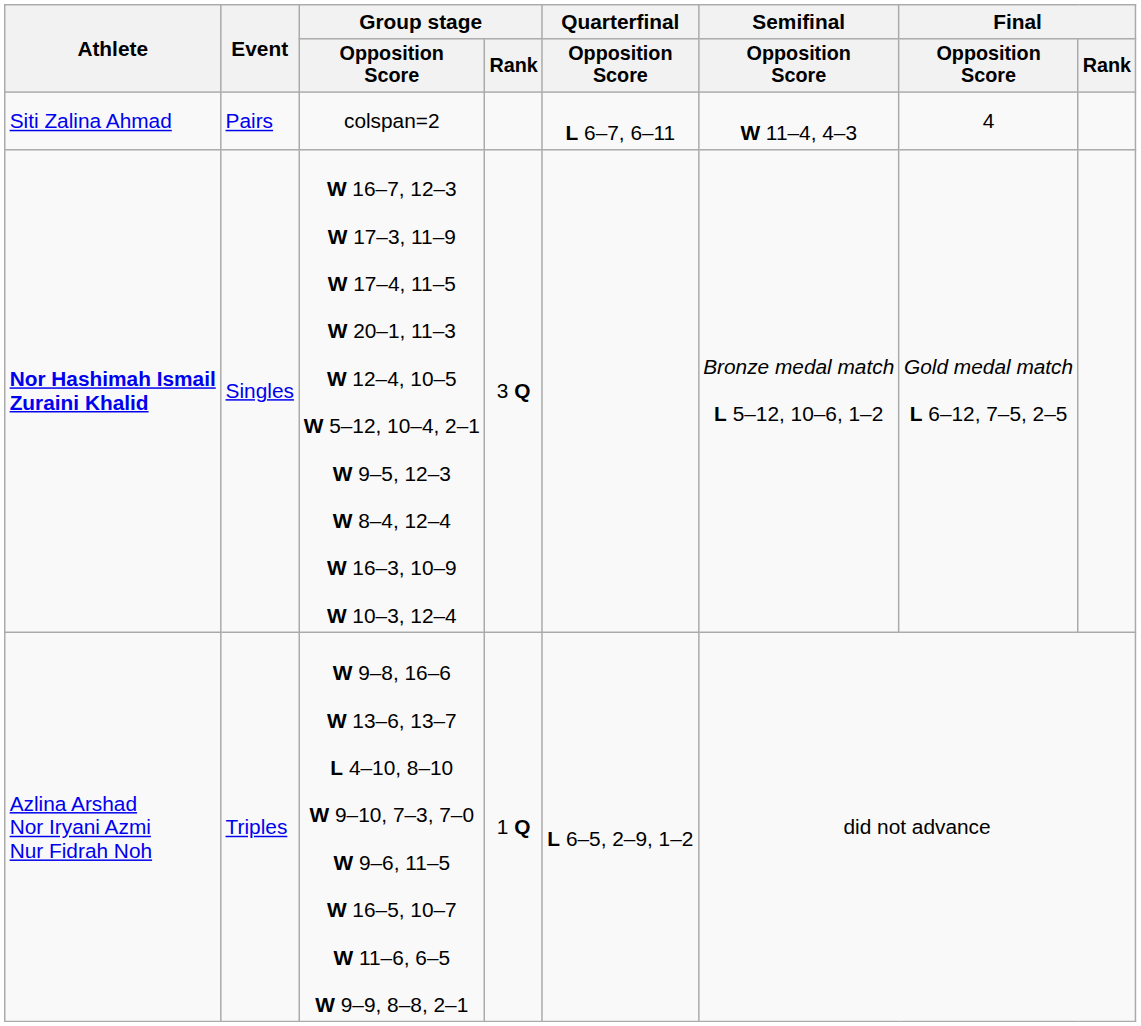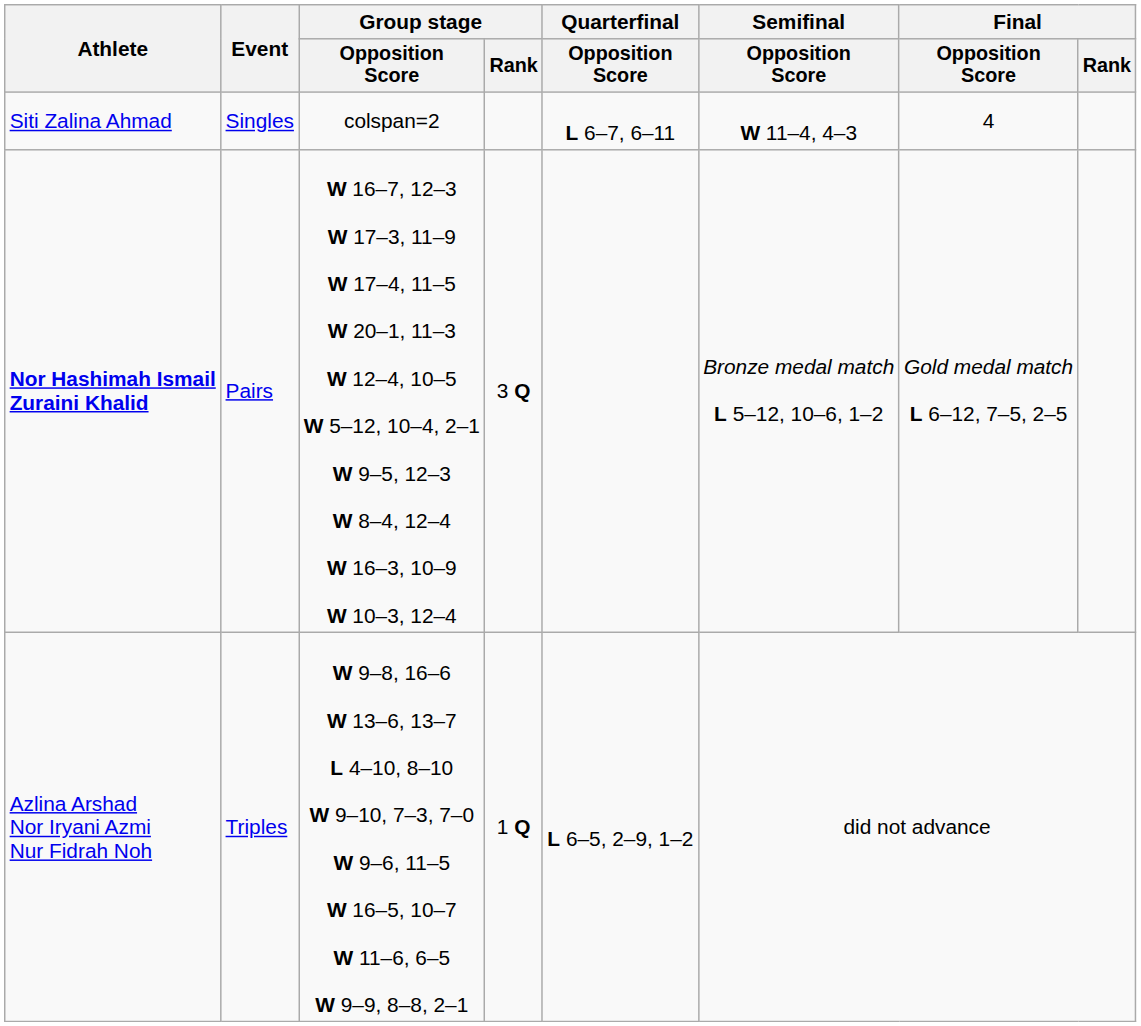(249, 121) Pairs -> (260, 121) Singles
(260, 391) Singles -> (249, 391) Pairs
